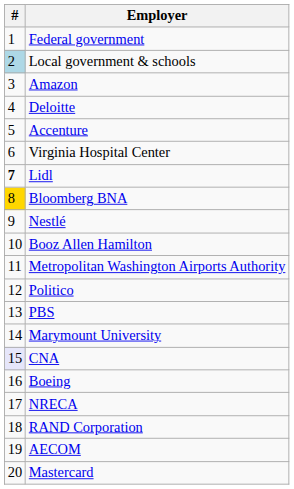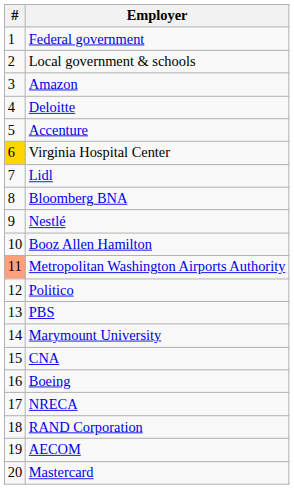(11, 61) lightblue background -> (11, 61) no background
(11, 152) no background -> (11, 152) gold background
(11, 175) bold -> (11, 175) normal
(11, 198) gold background -> (11, 198) no background
(15, 267) no background -> (15, 267) lightsalmon background
(15, 358) lavender background -> (15, 358) no background
